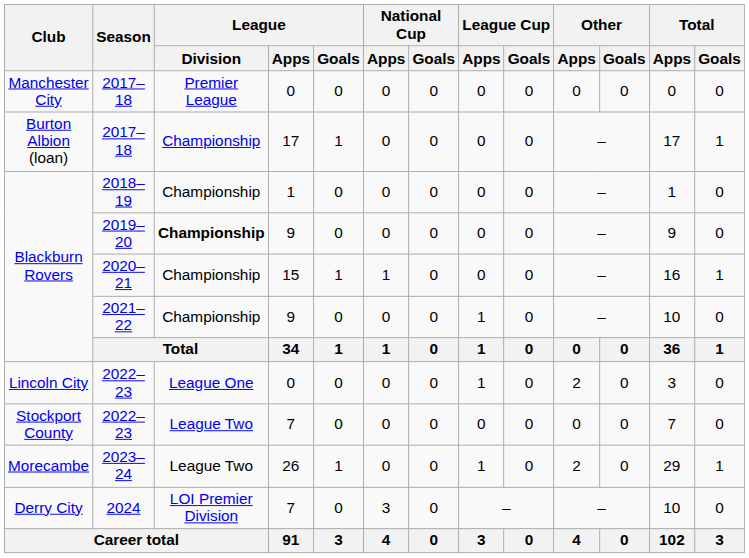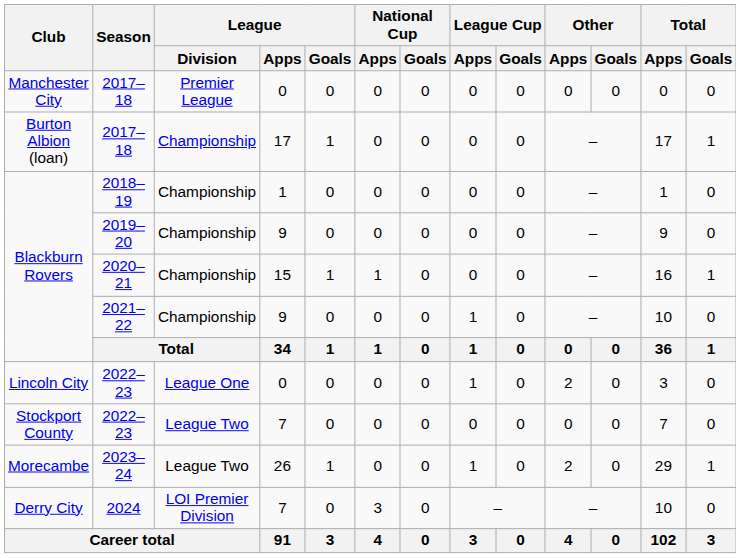(211, 233) bold -> (207, 233) normal
